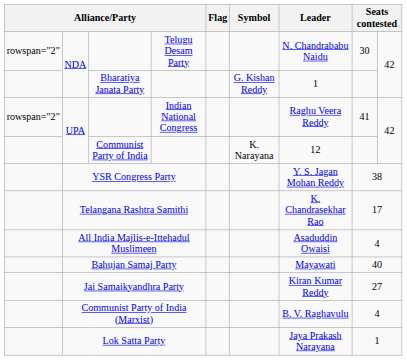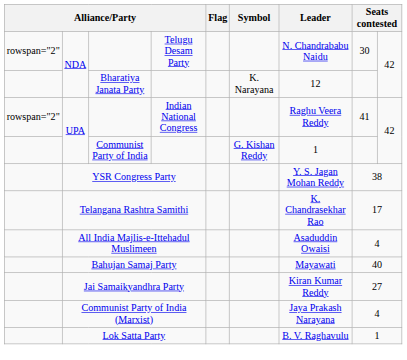(254, 84) G. Kishan Reddy -> (254, 84) K. Narayana
(315, 84) 1 -> (315, 84) 12
(254, 150) K. Narayana -> (254, 150) G. Kishan Reddy
(315, 150) 12 -> (315, 150) 1
(315, 314) B. V. Raghavulu -> (315, 314) Jaya Prakash Narayana
(315, 341) Jaya Prakash Narayana -> (315, 335) B. V. Raghavulu
